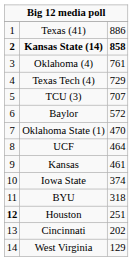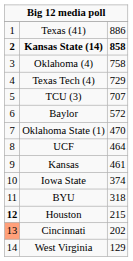(118, 63) 761 -> (118, 63) 758
(118, 214) 251 -> (118, 214) 215
(12, 231) no background -> (12, 231) lightsalmon background
